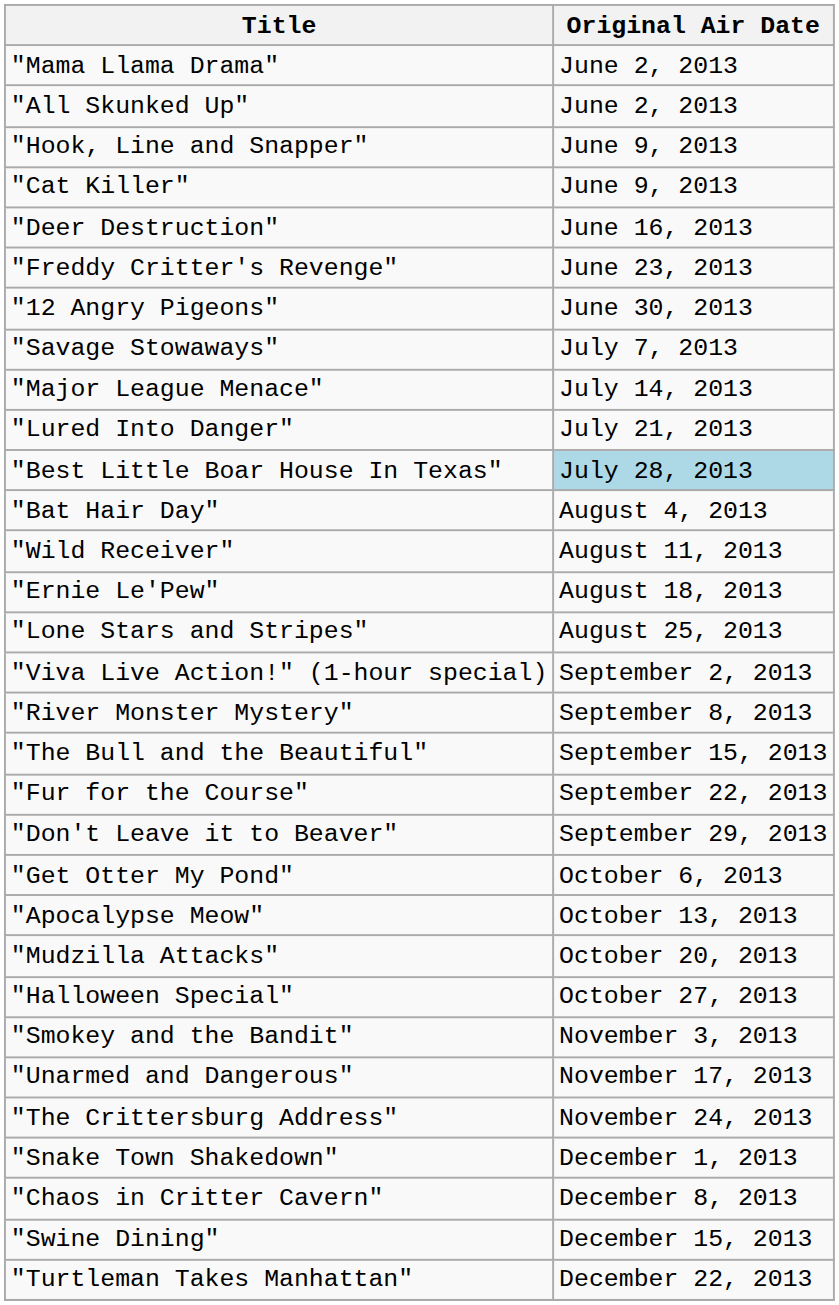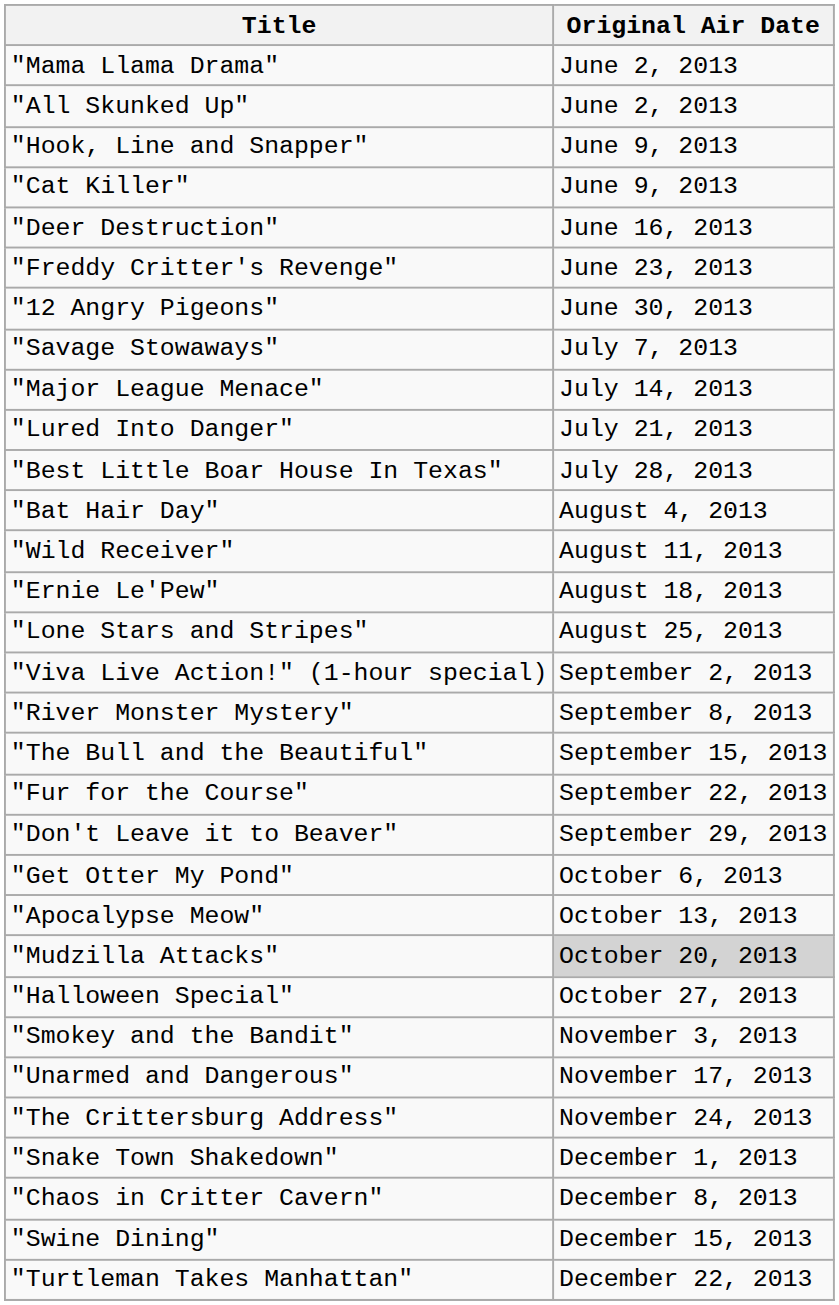(656, 470) lightblue background -> (656, 470) no background
(678, 956) no background -> (678, 956) lightgrey background
